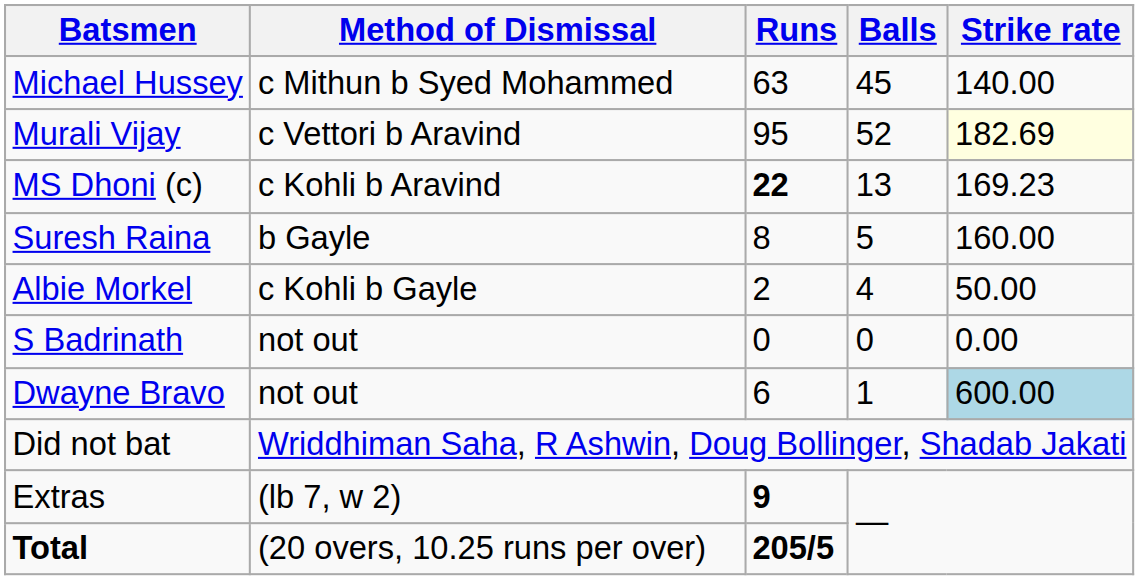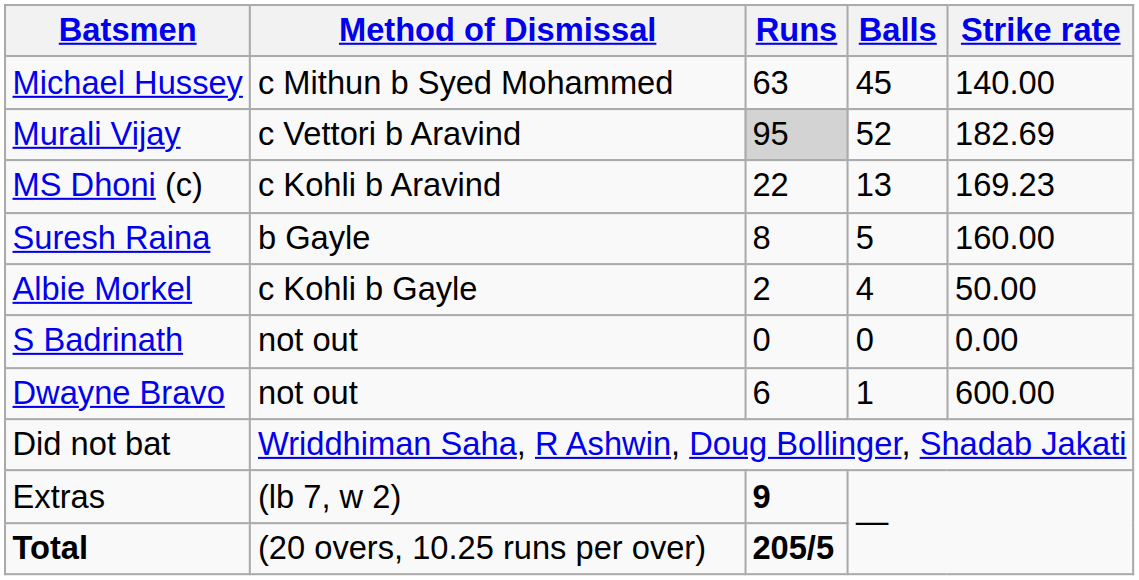(771, 133) no background -> (771, 133) lightgrey background
(1005, 133) lightyellow background -> (1005, 133) no background
(771, 185) bold -> (771, 185) normal
(1005, 392) lightblue background -> (1005, 392) no background
